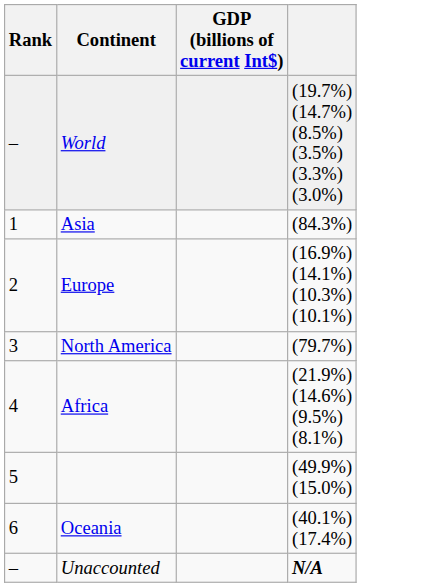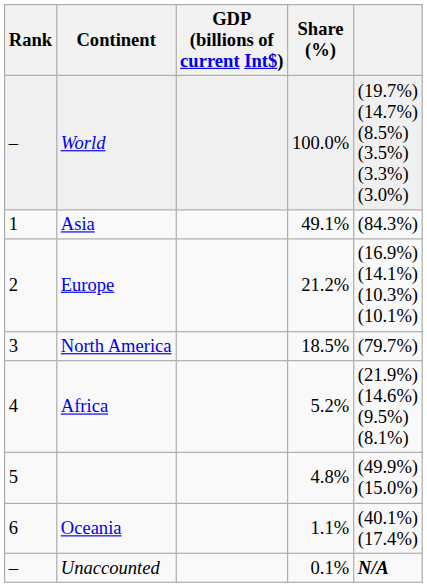+ column: (321, 40)
